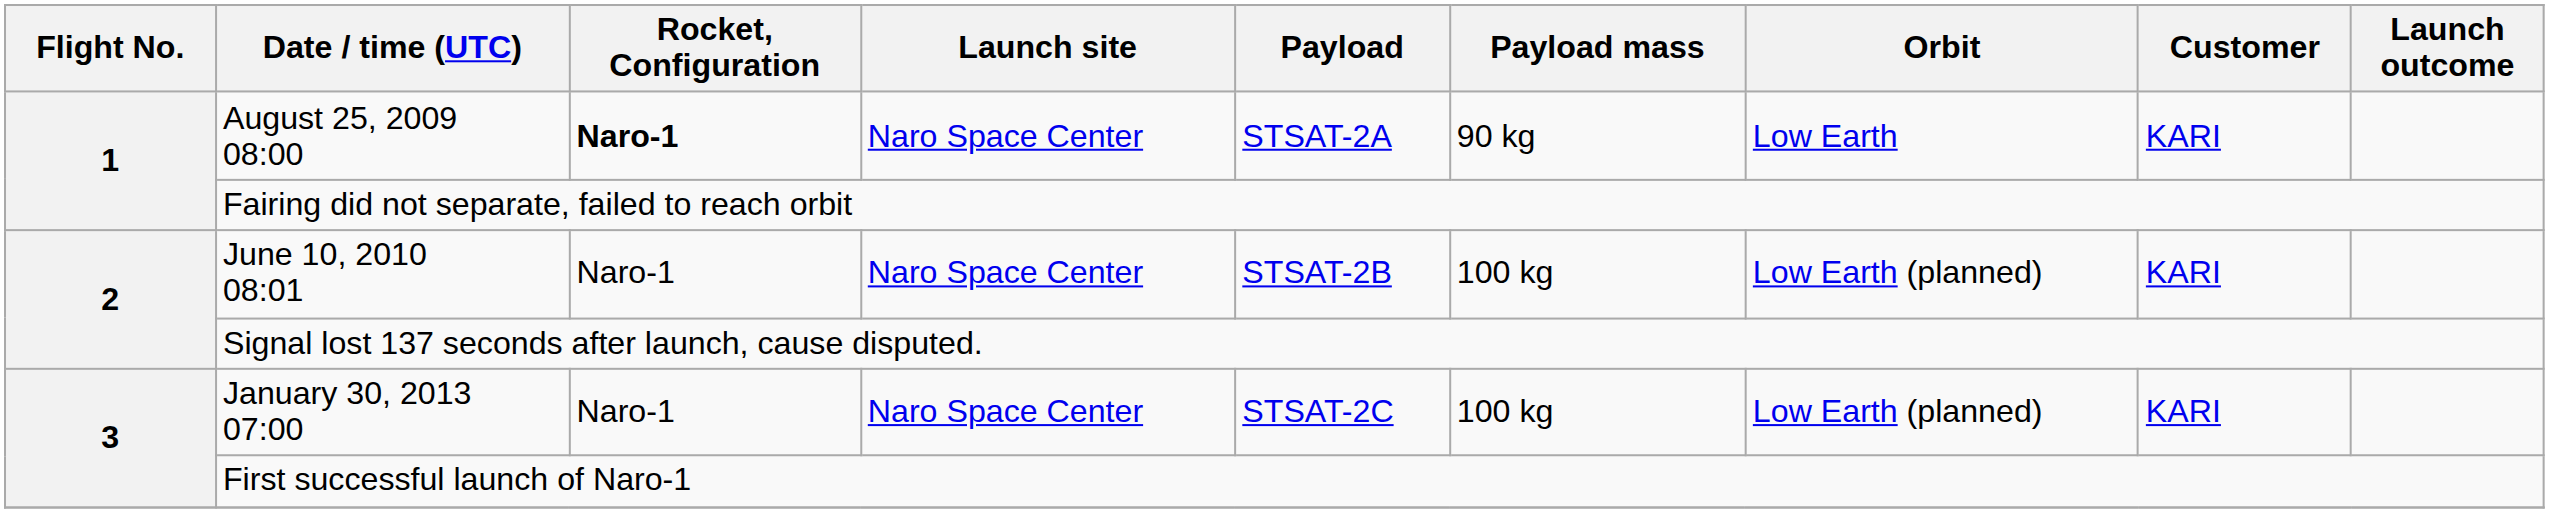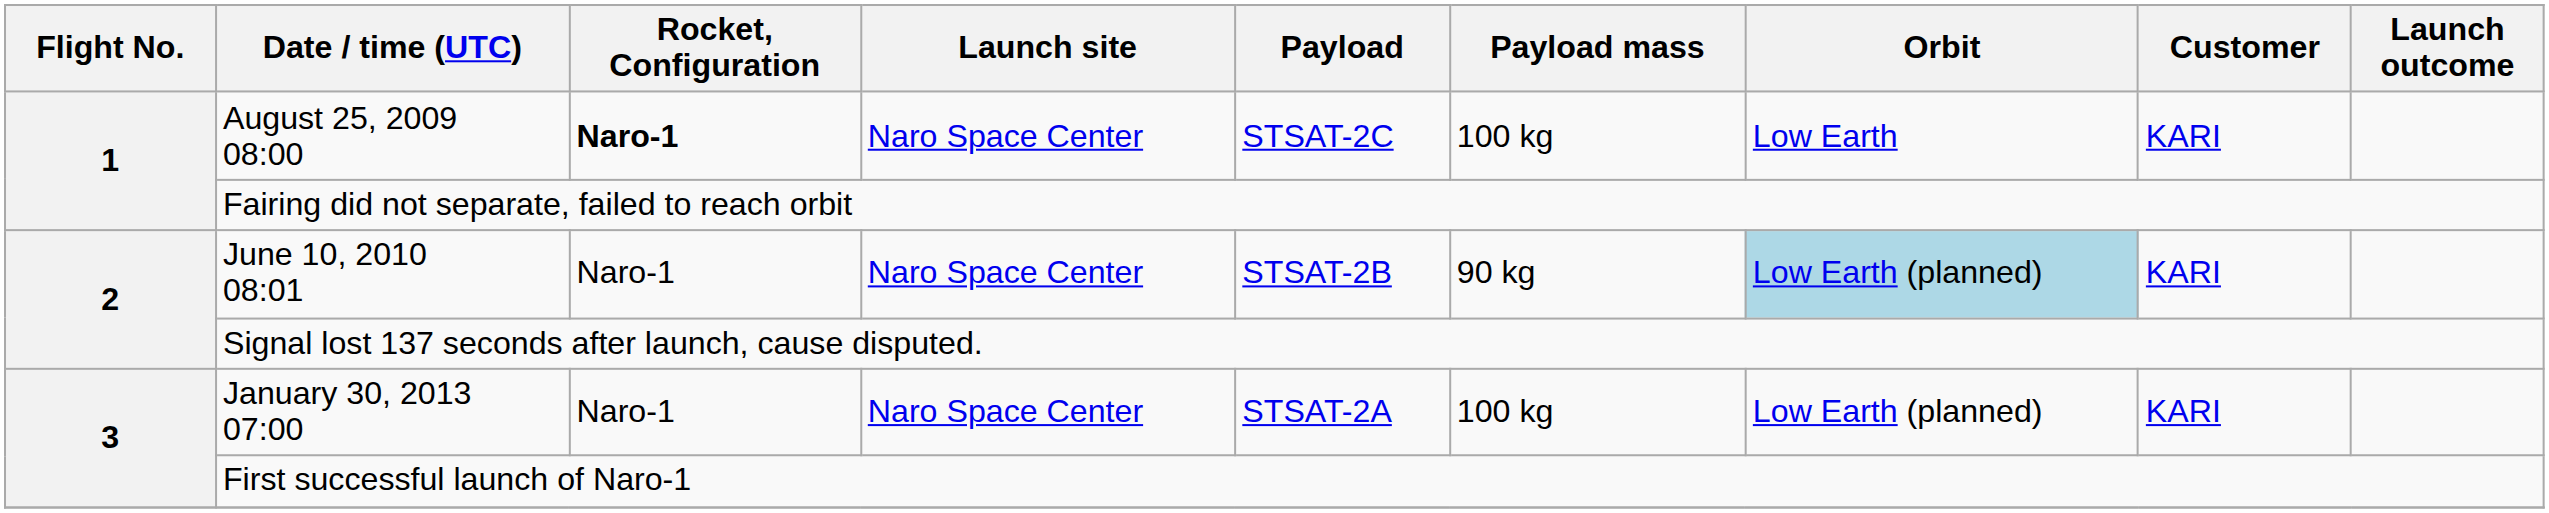(1317, 135) STSAT-2A -> (1318, 135) STSAT-2C
(1496, 135) 90 kg -> (1505, 135) 100 kg
(1505, 273) 100 kg -> (1496, 273) 90 kg
(1898, 273) no background -> (1898, 273) lightblue background
(1318, 411) STSAT-2C -> (1317, 411) STSAT-2A
